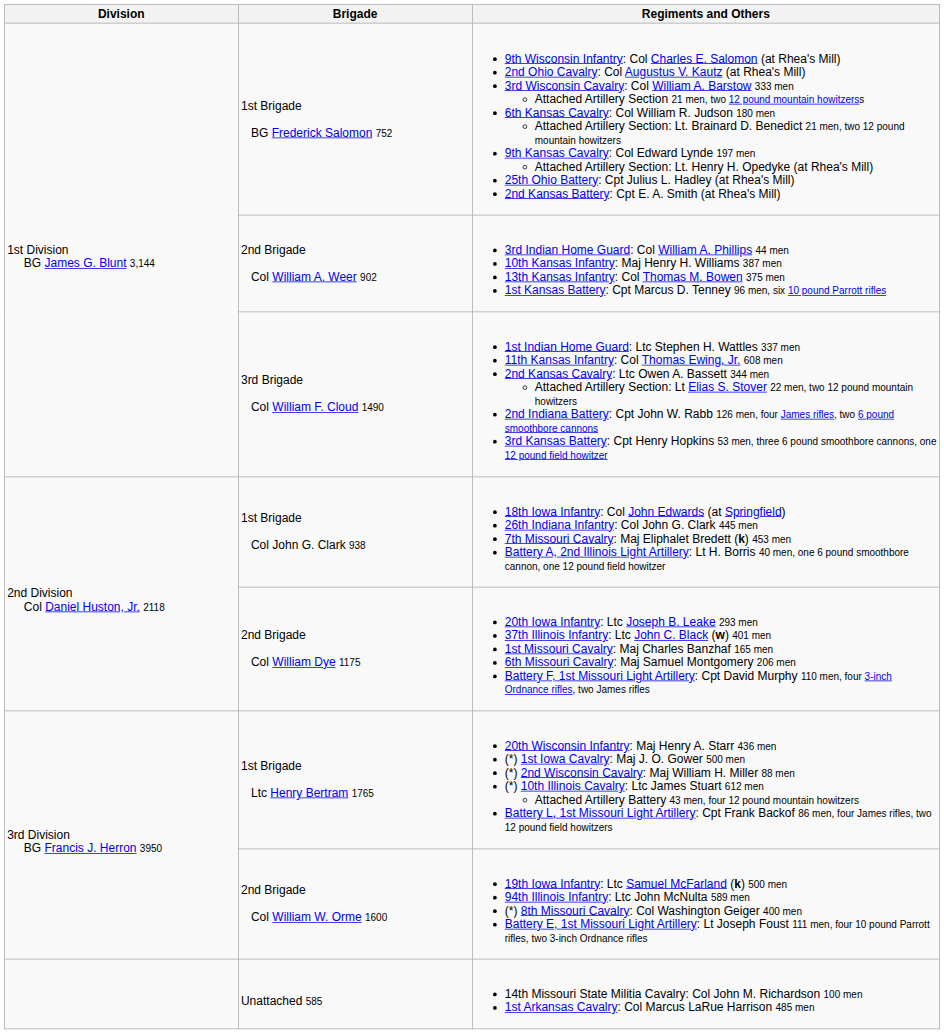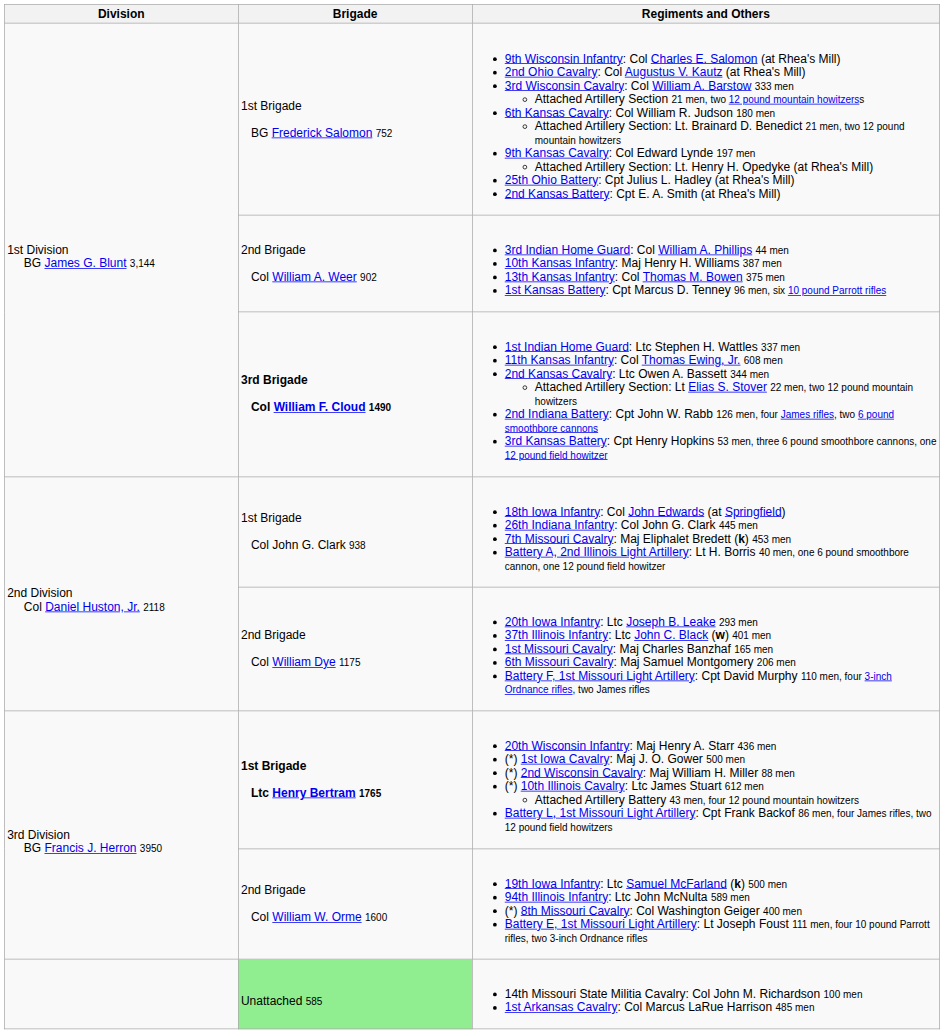(312, 394) normal -> (316, 394) bold
(307, 779) normal -> (311, 779) bold
(282, 1001) no background -> (282, 1001) lightgreen background
